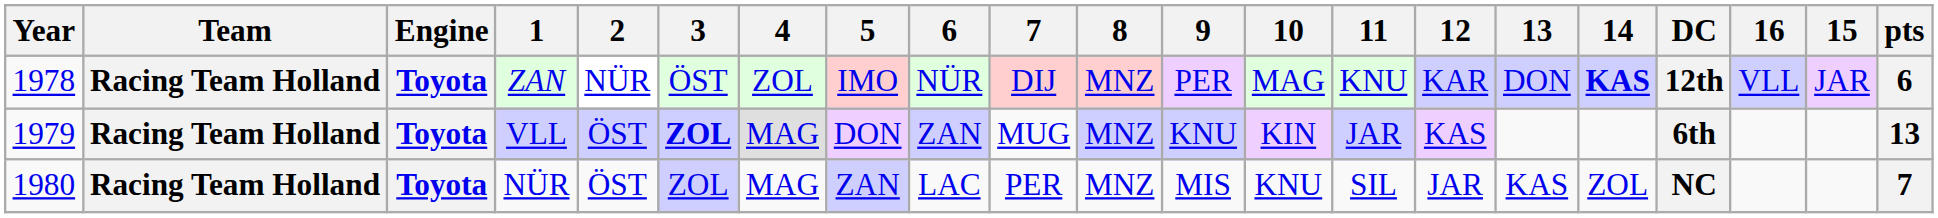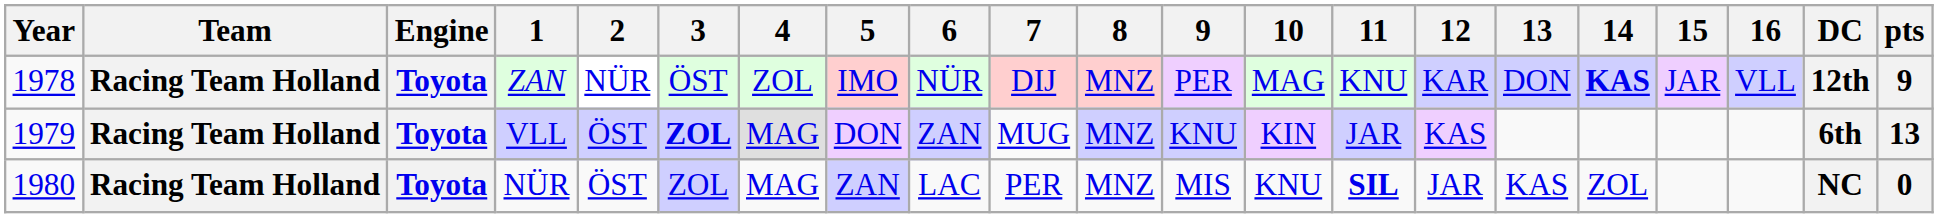columns swapped: (1842, 29) <-> (1694, 29)
(1905, 81) 6 -> (1905, 81) 9
(1373, 184) normal -> (1373, 184) bold
(1905, 184) 7 -> (1905, 184) 0
